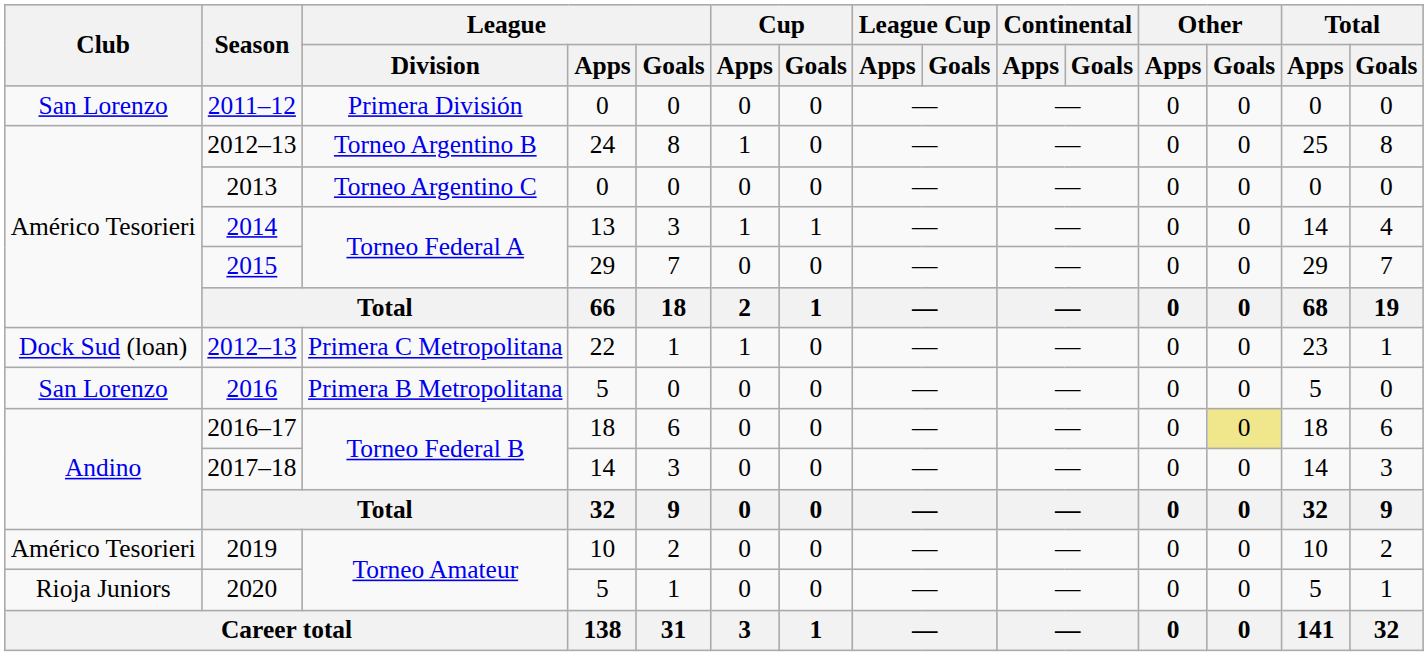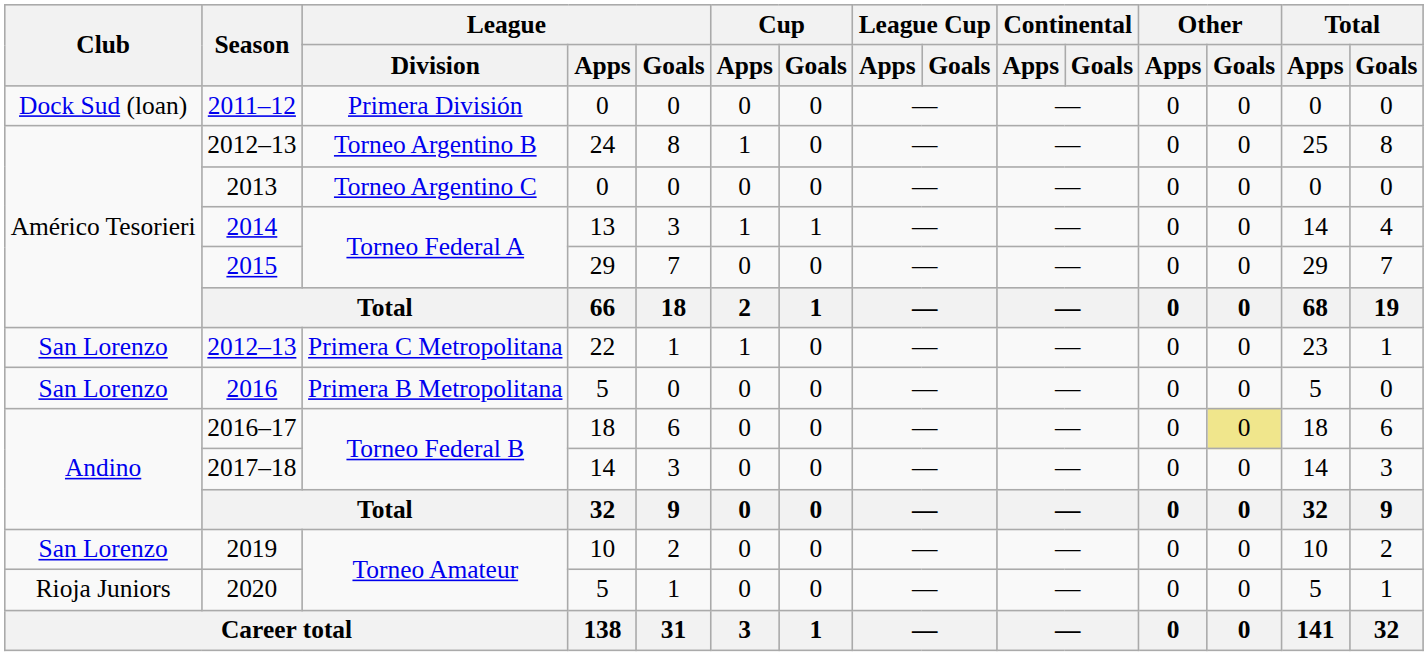(103, 105) San Lorenzo -> (103, 105) Dock Sud (loan)
(103, 347) Dock Sud (loan) -> (103, 347) San Lorenzo
(103, 549) Américo Tesorieri -> (103, 549) San Lorenzo
